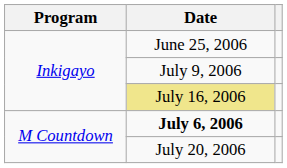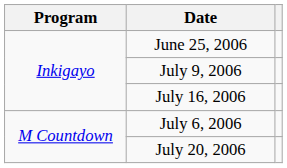(201, 96) khaki background -> (201, 96) no background
(201, 123) bold -> (201, 123) normal
